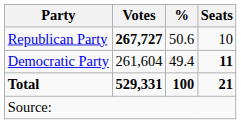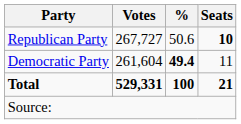(139, 38) bold -> (139, 38) normal
(226, 38) normal -> (226, 38) bold
(182, 61) normal -> (182, 61) bold
(226, 61) bold -> (226, 61) normal
